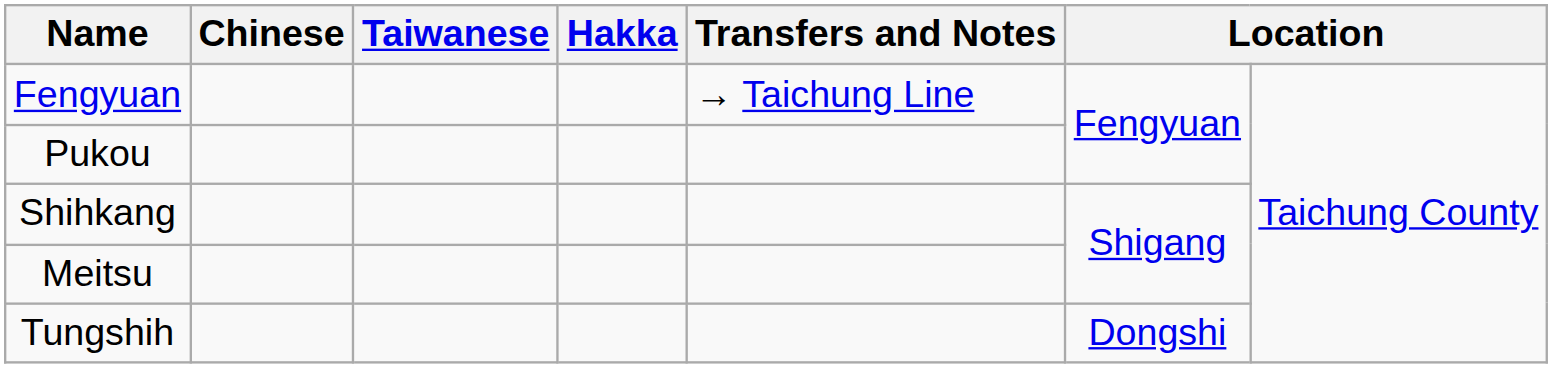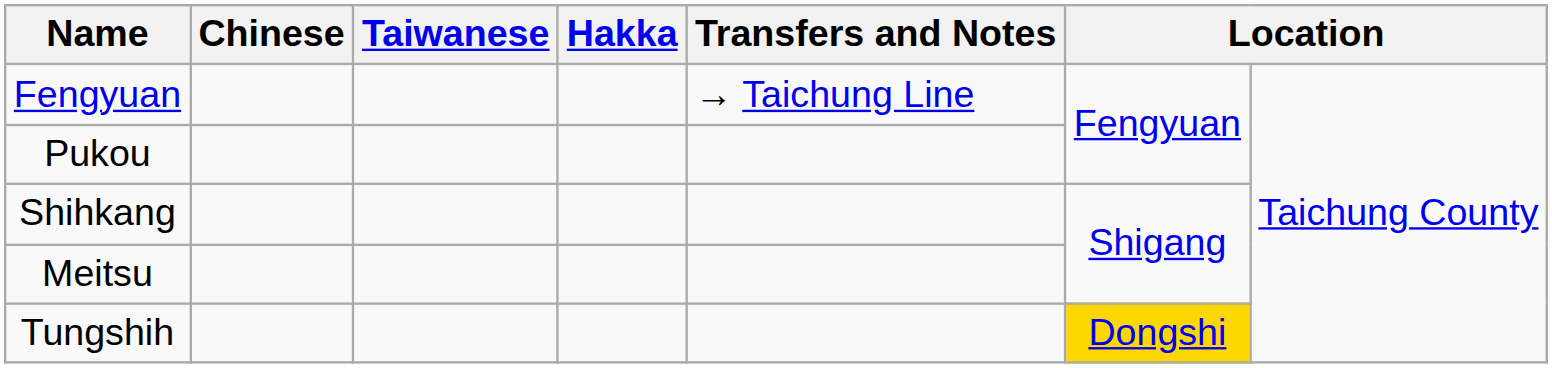(1157, 332) no background -> (1157, 332) gold background
